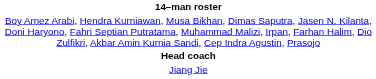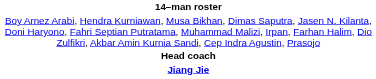(188, 69) normal -> (188, 69) bold
